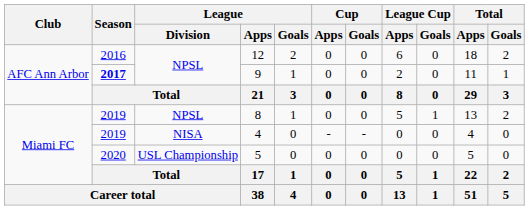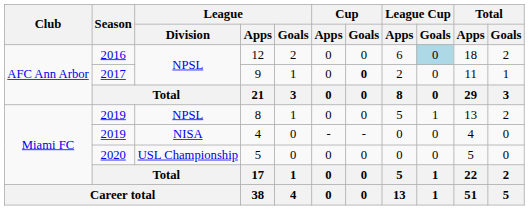(435, 54) no background -> (435, 54) lightblue background
(113, 74) bold -> (113, 74) normal
(364, 74) normal -> (364, 74) bold
